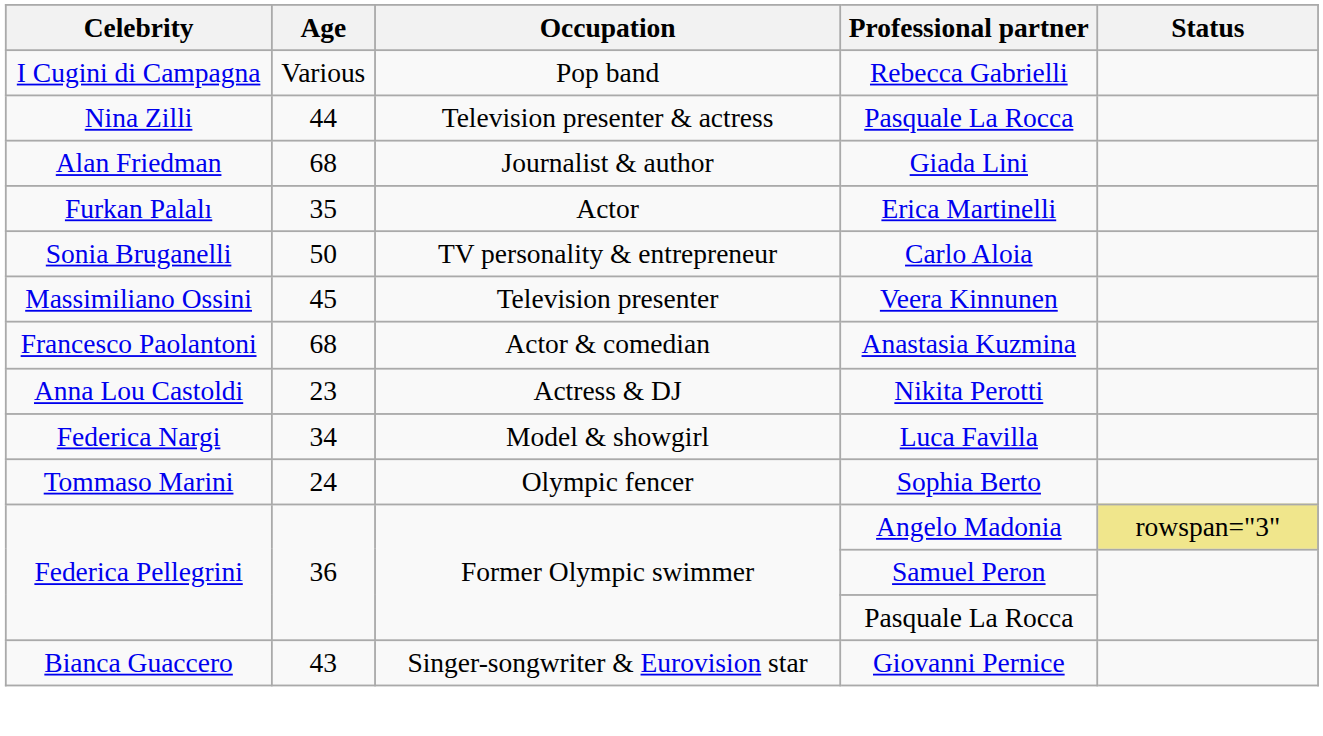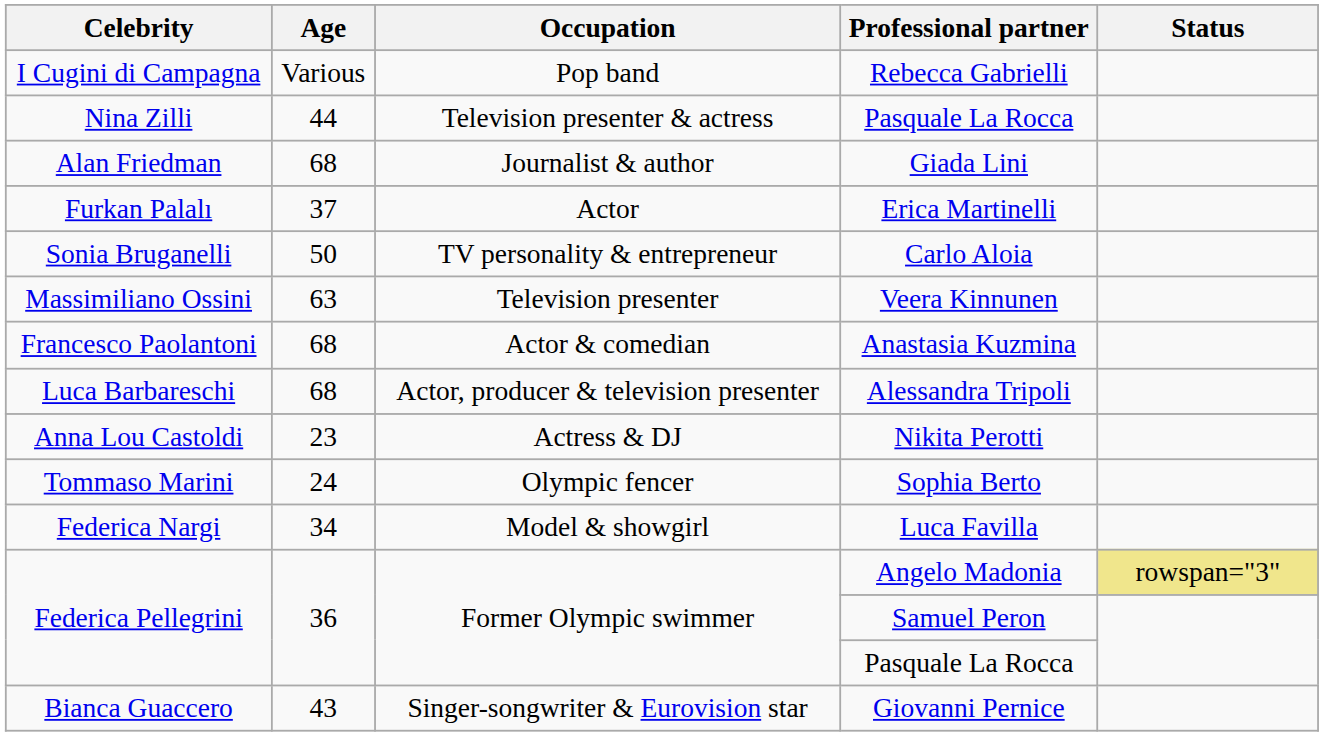(323, 208) 35 -> (323, 208) 37
(323, 299) 45 -> (323, 299) 63
+ row: (139, 390)
rows swapped: (139, 480) <-> (139, 435)
